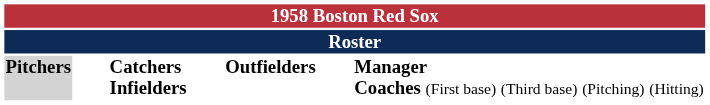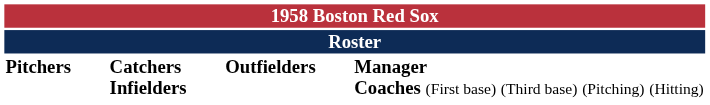(38, 67) lightgrey background -> (38, 67) no background
